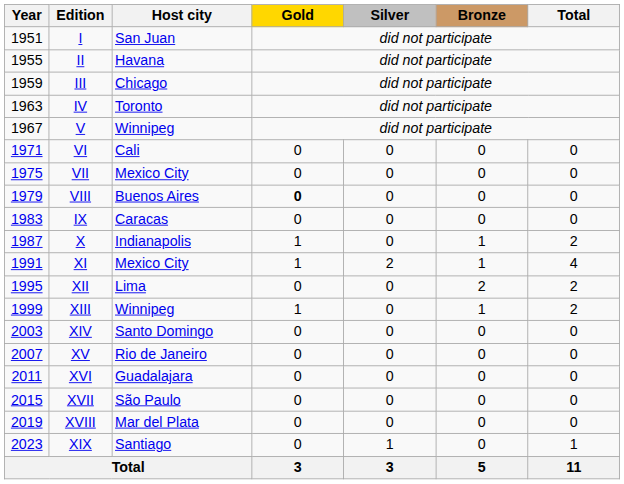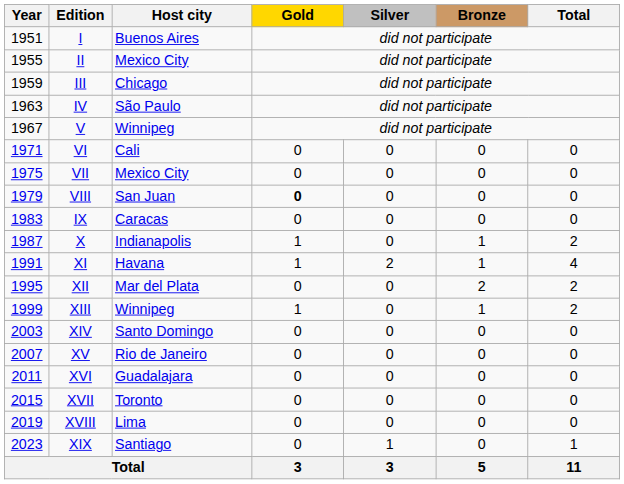(145, 38) San Juan -> (157, 38) Buenos Aires
(140, 60) Havana -> (152, 60) Mexico City
(139, 106) Toronto -> (148, 106) São Paulo
(157, 196) Buenos Aires -> (145, 196) San Juan
(152, 264) Mexico City -> (140, 264) Havana
(130, 286) Lima -> (157, 286) Mar del Plata
(148, 399) São Paulo -> (139, 399) Toronto
(157, 422) Mar del Plata -> (130, 422) Lima
